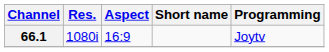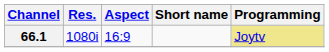(250, 36) no background -> (250, 36) khaki background
